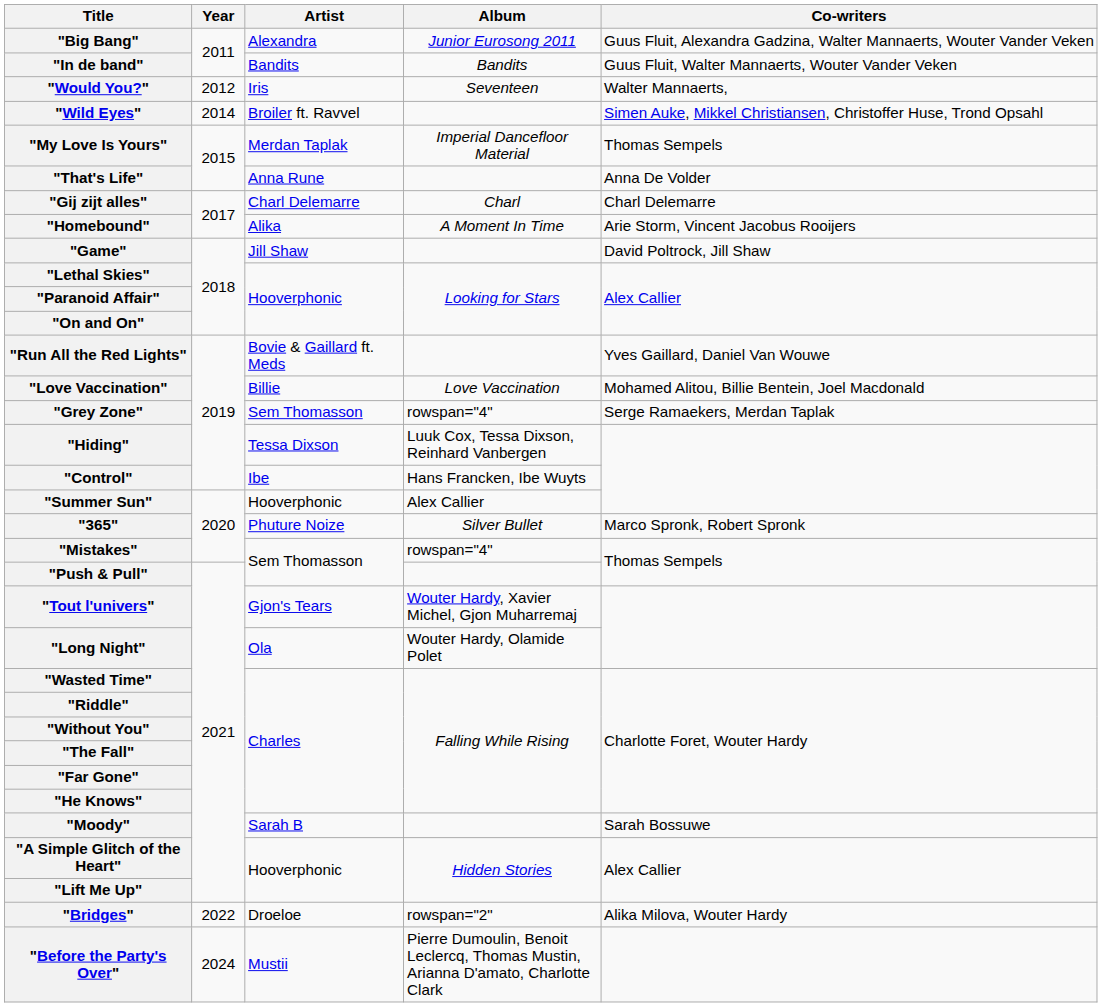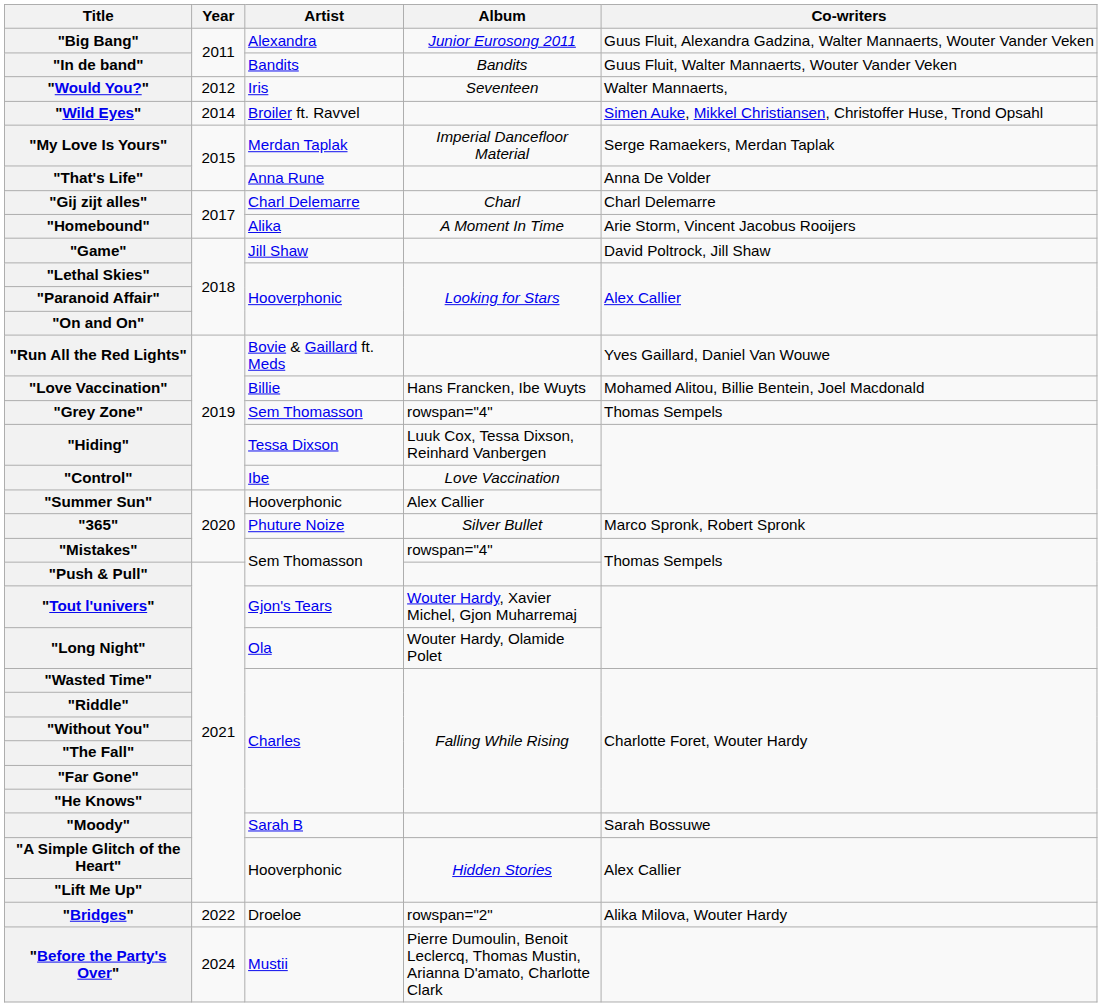(663, 145) Thomas Sempels -> (719, 145) Serge Ramaekers, Merdan Taplak
(502, 388) Love Vaccination -> (497, 388) Hans Francken, Ibe Wuyts
(719, 412) Serge Ramaekers, Merdan Taplak -> (663, 412) Thomas Sempels
(497, 477) Hans Francken, Ibe Wuyts -> (502, 477) Love Vaccination
